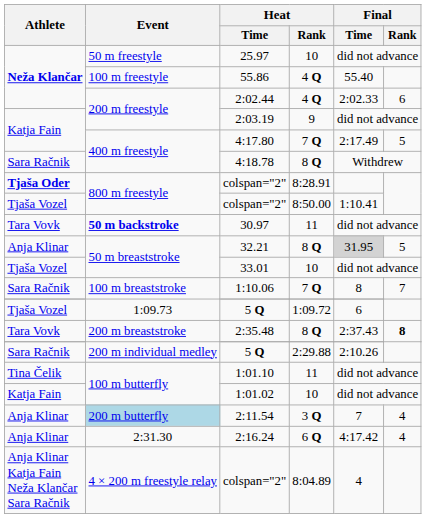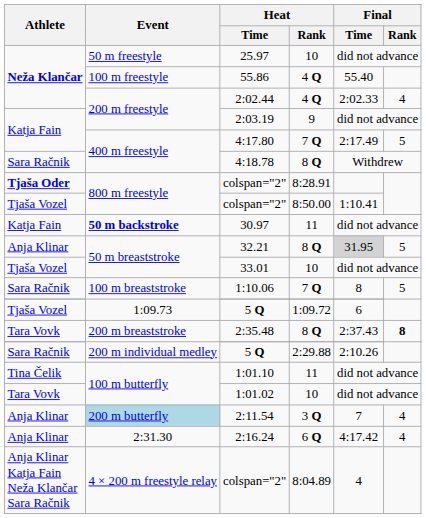(402, 98) 6 -> (402, 98) 4
(34, 225) Tara Vovk -> (34, 225) Katja Fain
(402, 289) 7 -> (402, 289) 5
(34, 394) Katja Fain -> (34, 394) Tara Vovk
